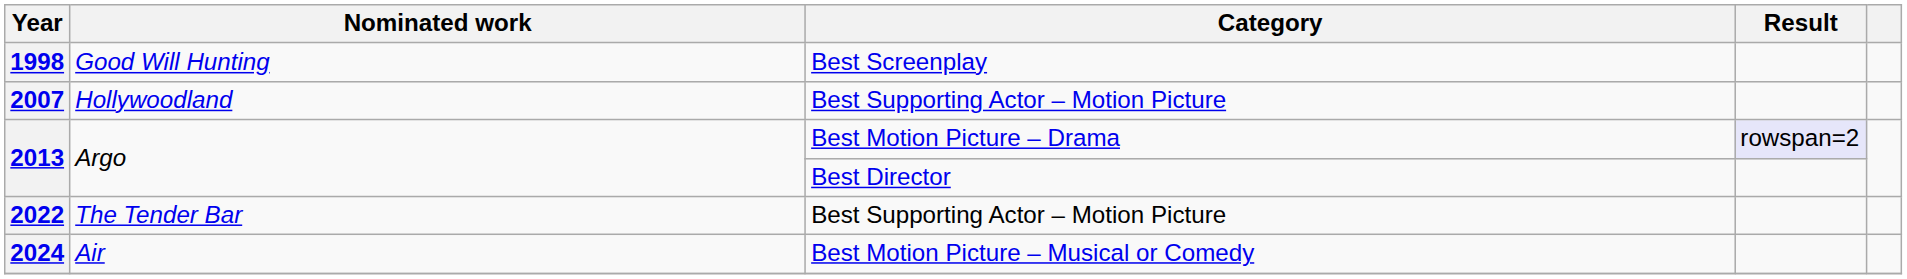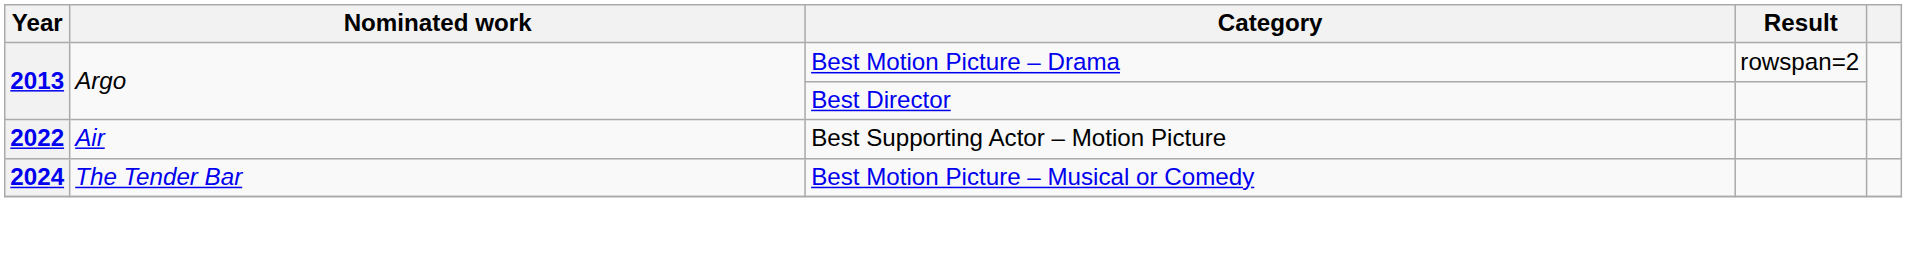- row: (37, 61)
- row: (37, 100)
(1800, 138) lavender background -> (1800, 61) no background
(159, 215) The Tender Bar -> (90, 138) Air
(90, 253) Air -> (159, 176) The Tender Bar
